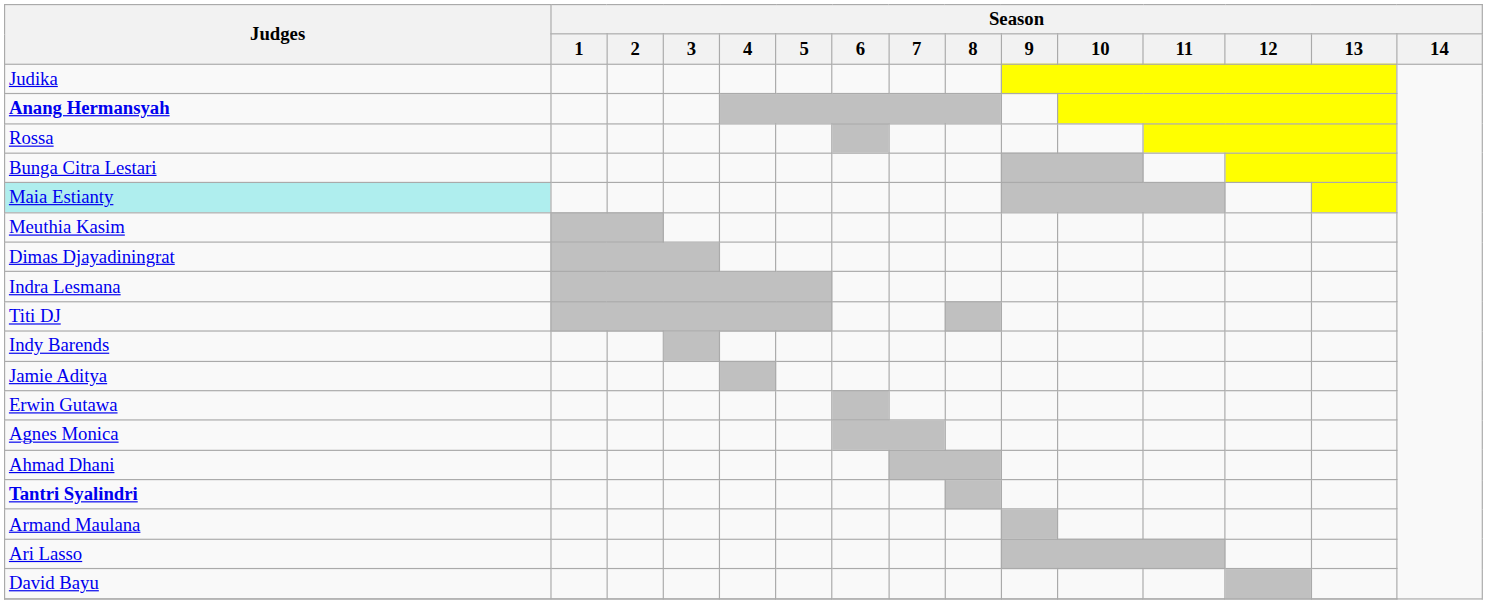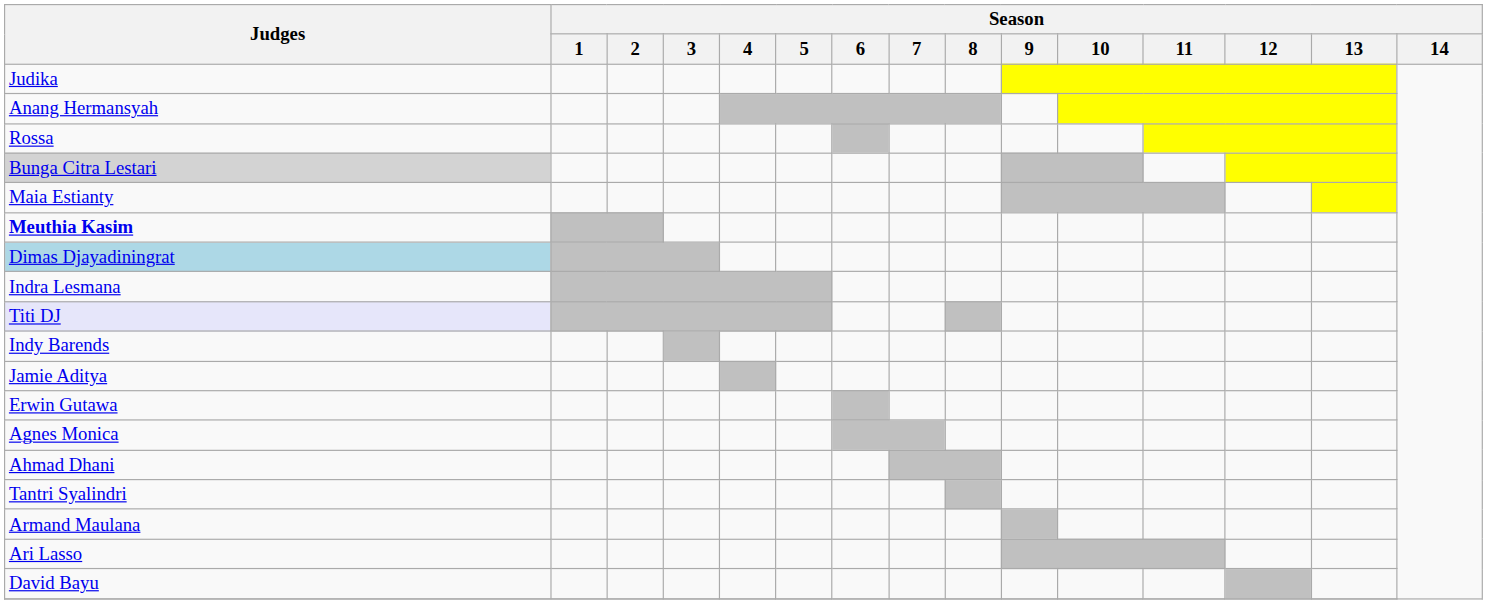(89, 108) bold -> (83, 108) normal
(83, 167) no background -> (83, 167) lightgrey background
(61, 197) paleturquoise background -> (61, 197) no background
(67, 227) normal -> (71, 227) bold
(92, 256) no background -> (92, 256) lightblue background
(35, 316) no background -> (35, 316) lavender background
(73, 494) bold -> (68, 494) normal
